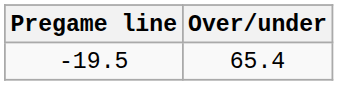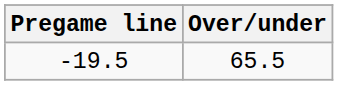(257, 62) 65.4 -> (257, 62) 65.5
